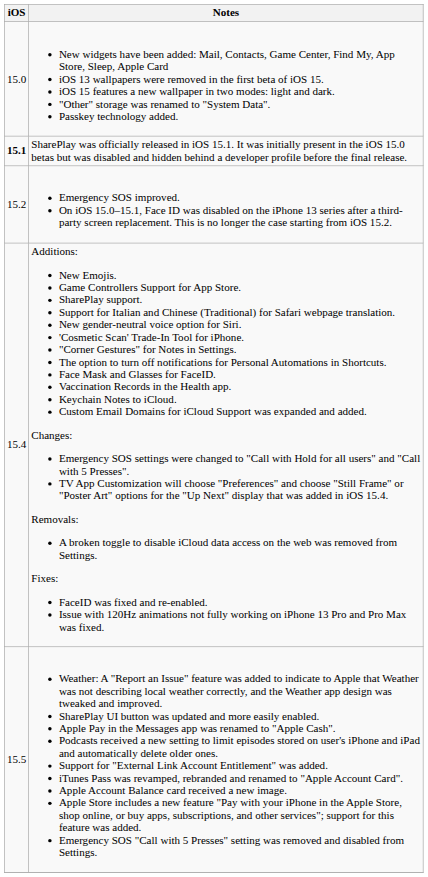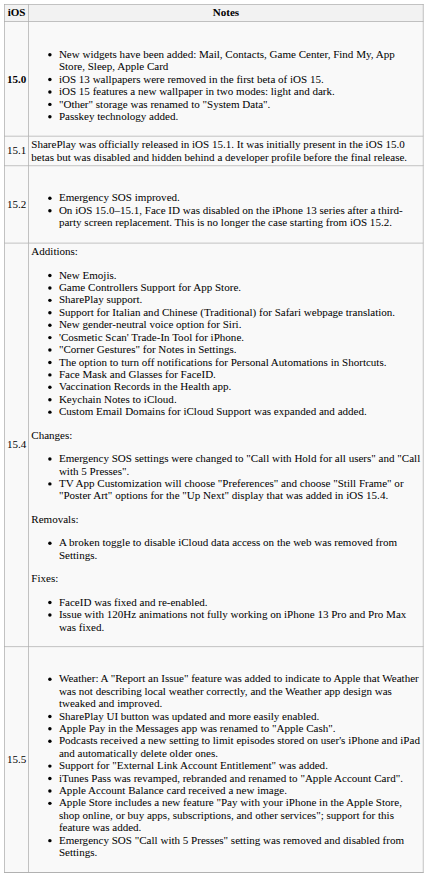(17, 79) normal -> (17, 79) bold
(17, 151) bold -> (17, 151) normal
